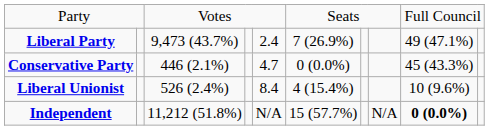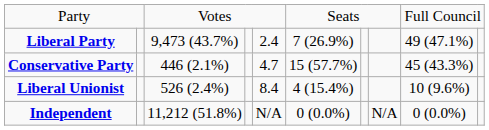(323, 64) 0 (0.0%) -> (323, 64) 15 (57.7%)
(323, 112) 15 (57.7%) -> (323, 112) 0 (0.0%)
(439, 112) bold -> (439, 112) normal
